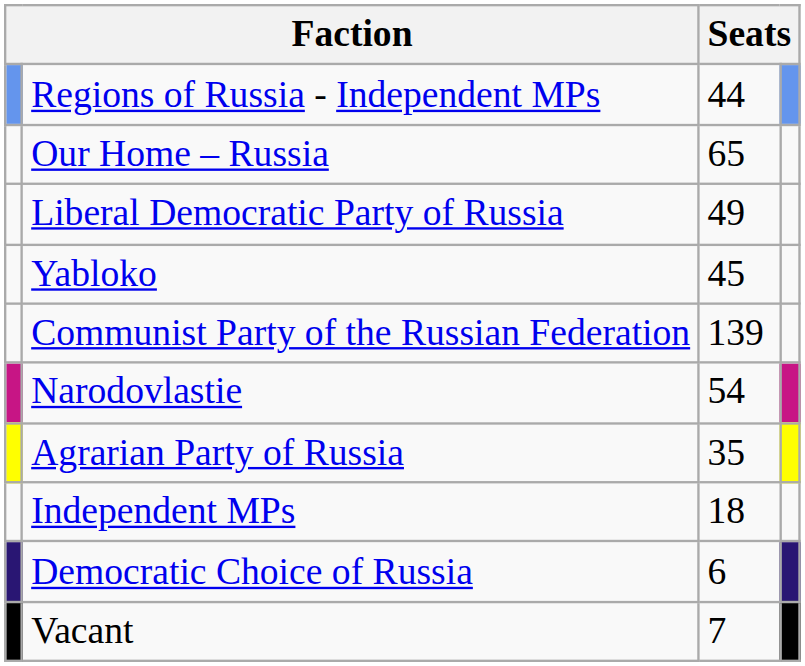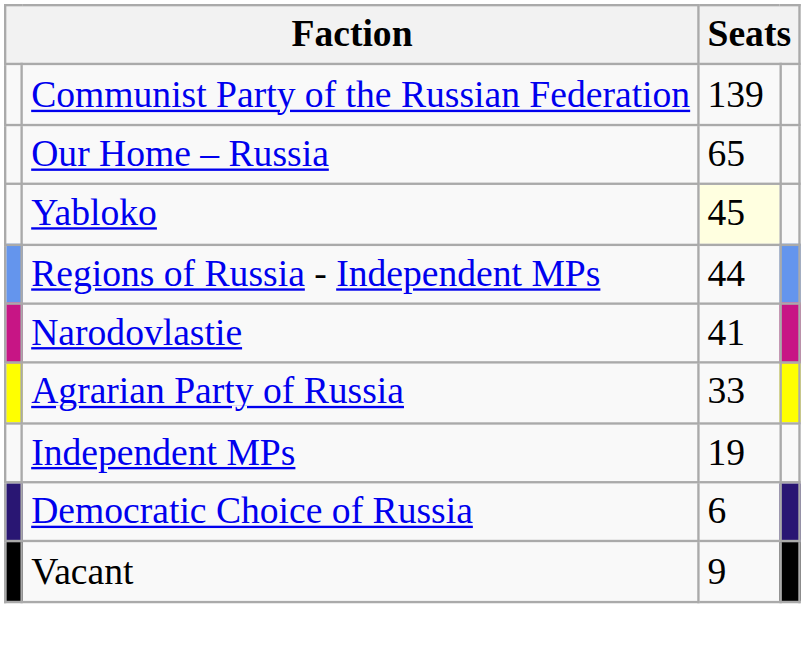rows swapped: (361, 332) <-> (316, 93)
- row: (297, 213)
(726, 272) no background -> (726, 213) lightyellow background
(726, 392) 54 -> (726, 332) 41
(726, 451) 35 -> (726, 392) 33
(726, 511) 18 -> (726, 451) 19
(717, 630) 7 -> (717, 570) 9
